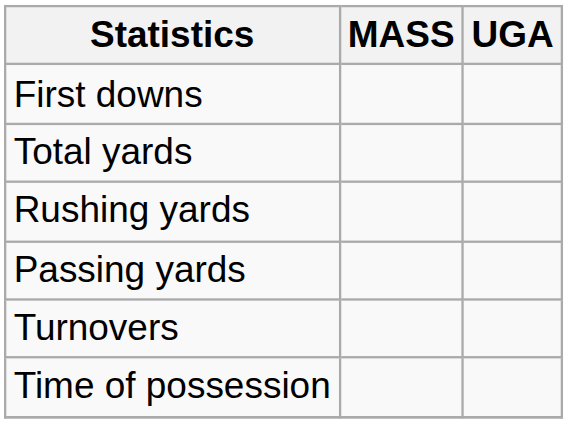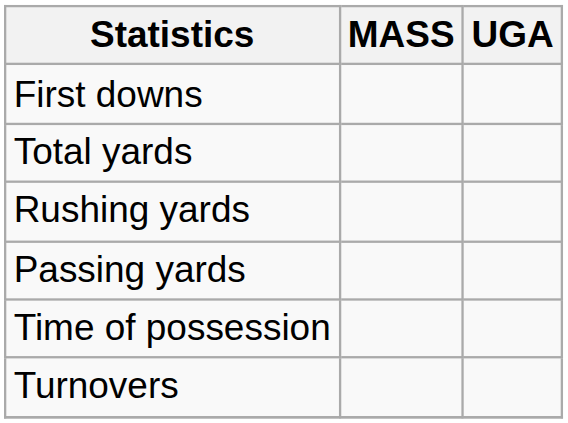rows swapped: (96, 327) <-> (172, 386)
